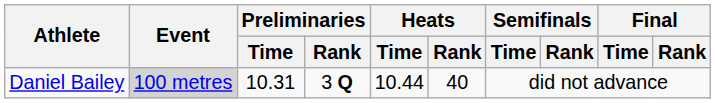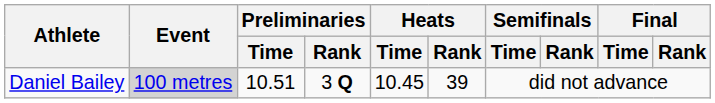(270, 83) 10.31 -> (270, 83) 10.51
(399, 83) 10.44 -> (399, 83) 10.45
(457, 83) 40 -> (457, 83) 39
